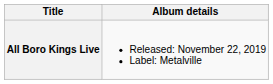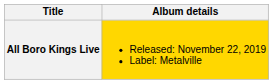(185, 55) no background -> (185, 55) gold background
